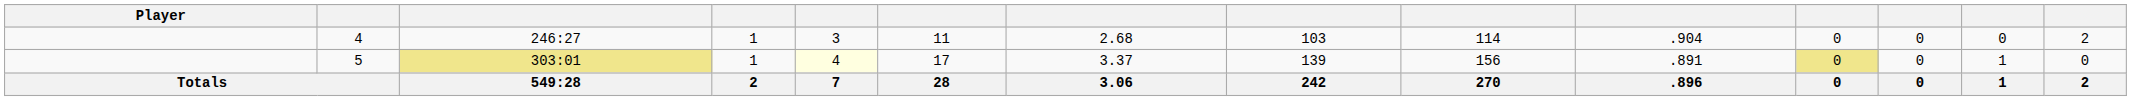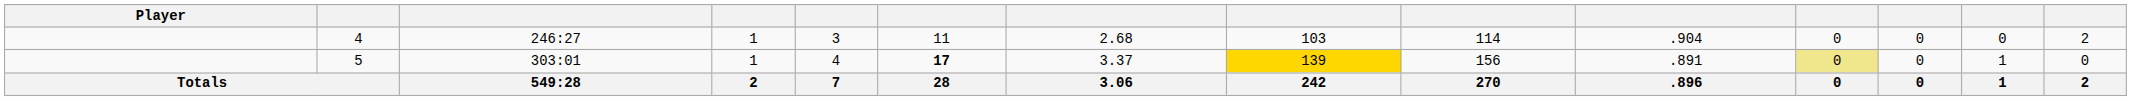(556, 61) khaki background -> (556, 61) no background
(836, 61) lightyellow background -> (836, 61) no background
(942, 61) normal -> (942, 61) bold
(1314, 61) no background -> (1314, 61) gold background
